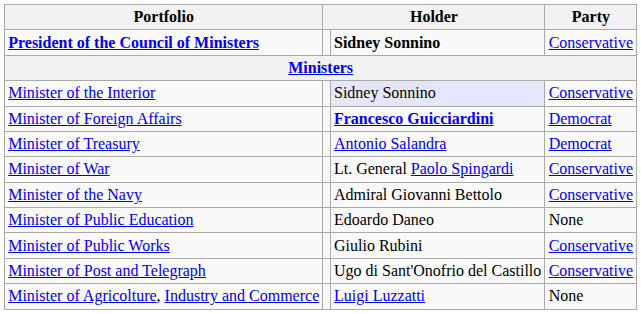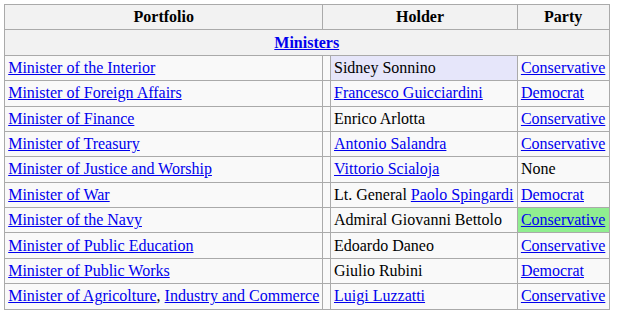- row: (134, 42)
(414, 118) bold -> (408, 93) normal
+ row: (71, 118)
(580, 144) Democrat -> (563, 144) Conservative
+ row: (110, 169)
(591, 169) Conservative -> (552, 194) Democrat
(591, 194) no background -> (563, 220) lightgreen background
(566, 220) None -> (563, 245) Conservative
(591, 245) Conservative -> (552, 270) Democrat
- row: (107, 270)
(566, 296) None -> (563, 296) Conservative
